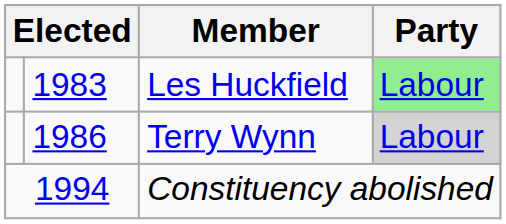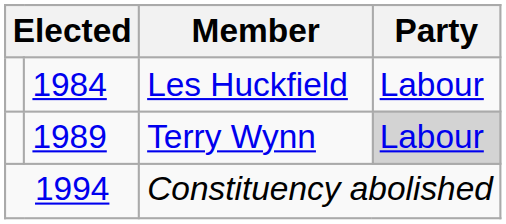(70, 84) 1983 -> (70, 84) 1984
(432, 84) lightgreen background -> (432, 84) no background
(70, 137) 1986 -> (70, 137) 1989
